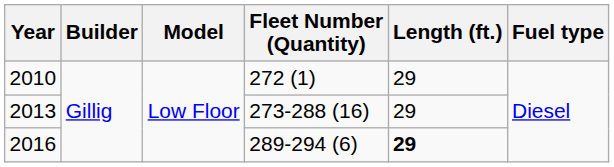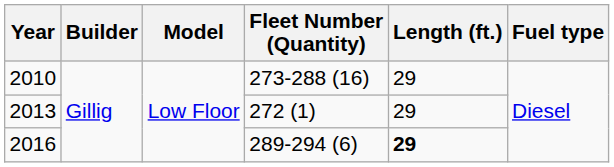(283, 77) 272 (1) -> (309, 77) 273-288 (16)
(309, 111) 273-288 (16) -> (283, 111) 272 (1)
